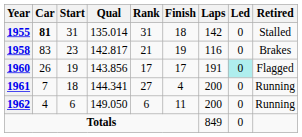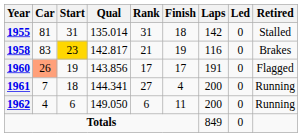(45, 31) bold -> (45, 31) normal
(72, 50) no background -> (72, 50) gold background
(45, 68) no background -> (45, 68) lightsalmon background
(240, 68) paleturquoise background -> (240, 68) no background
